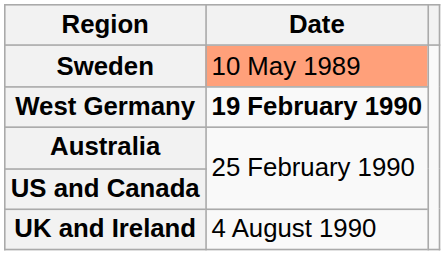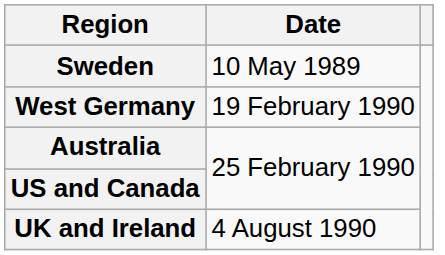(286, 65) lightsalmon background -> (286, 65) no background
(317, 106) bold -> (313, 106) normal
